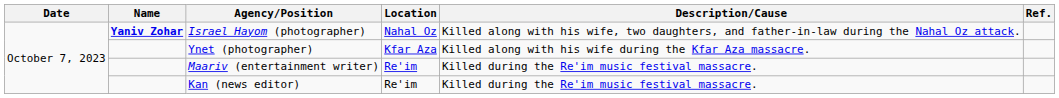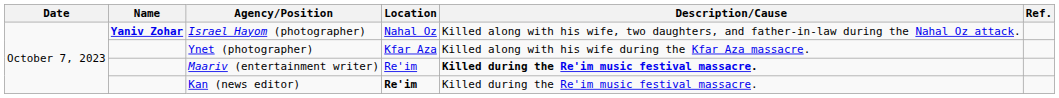(600, 67) normal -> (600, 67) bold
(401, 85) normal -> (401, 85) bold
